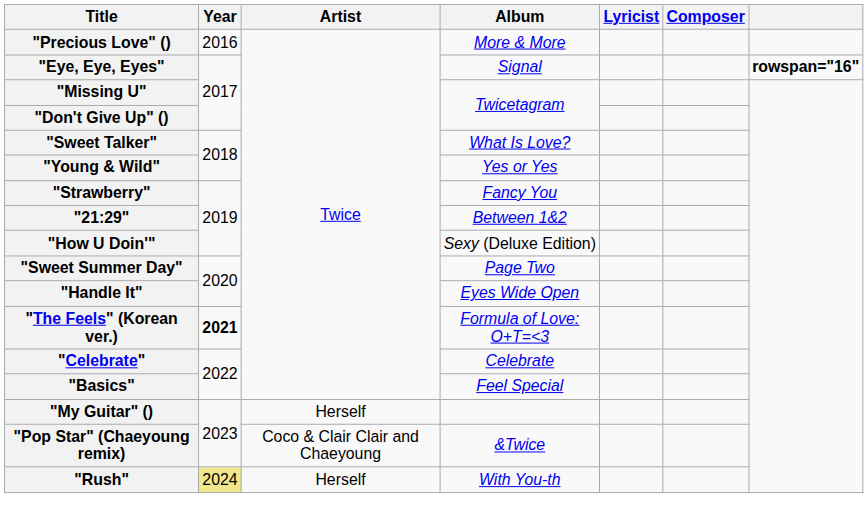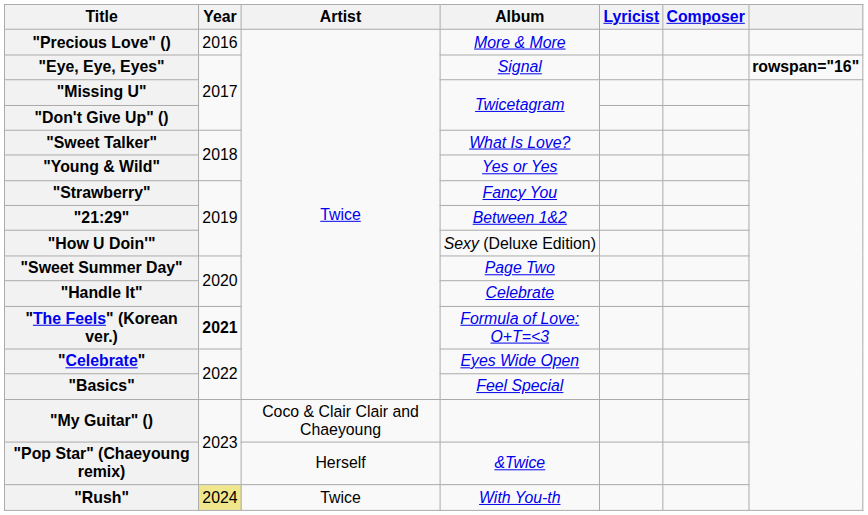(520, 293) Eyes Wide Open -> (520, 293) Celebrate
(520, 361) Celebrate -> (520, 361) Eyes Wide Open
(341, 411) Herself -> (341, 420) Coco & Clair Clair and Chaeyoung
(341, 445) Coco & Clair Clair and Chaeyoung -> (341, 463) Herself
(341, 479) Herself -> (341, 497) Twice
